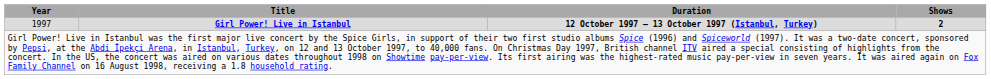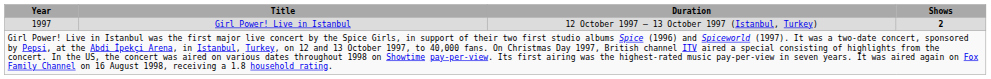(283, 24) bold -> (283, 24) normal
(692, 24) bold -> (692, 24) normal
